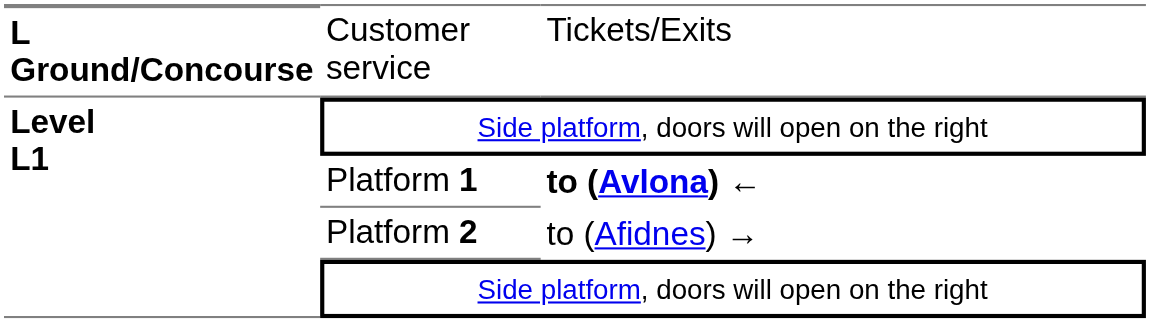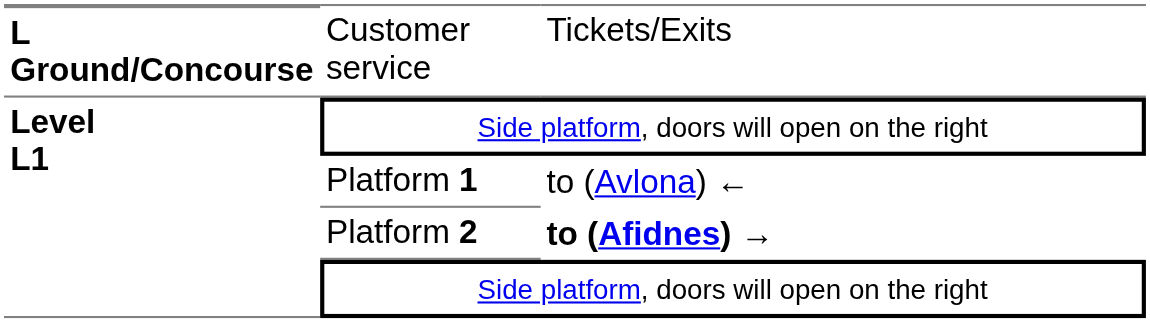(654, 181) bold -> (648, 181) normal
(653, 233) normal -> (660, 233) bold
